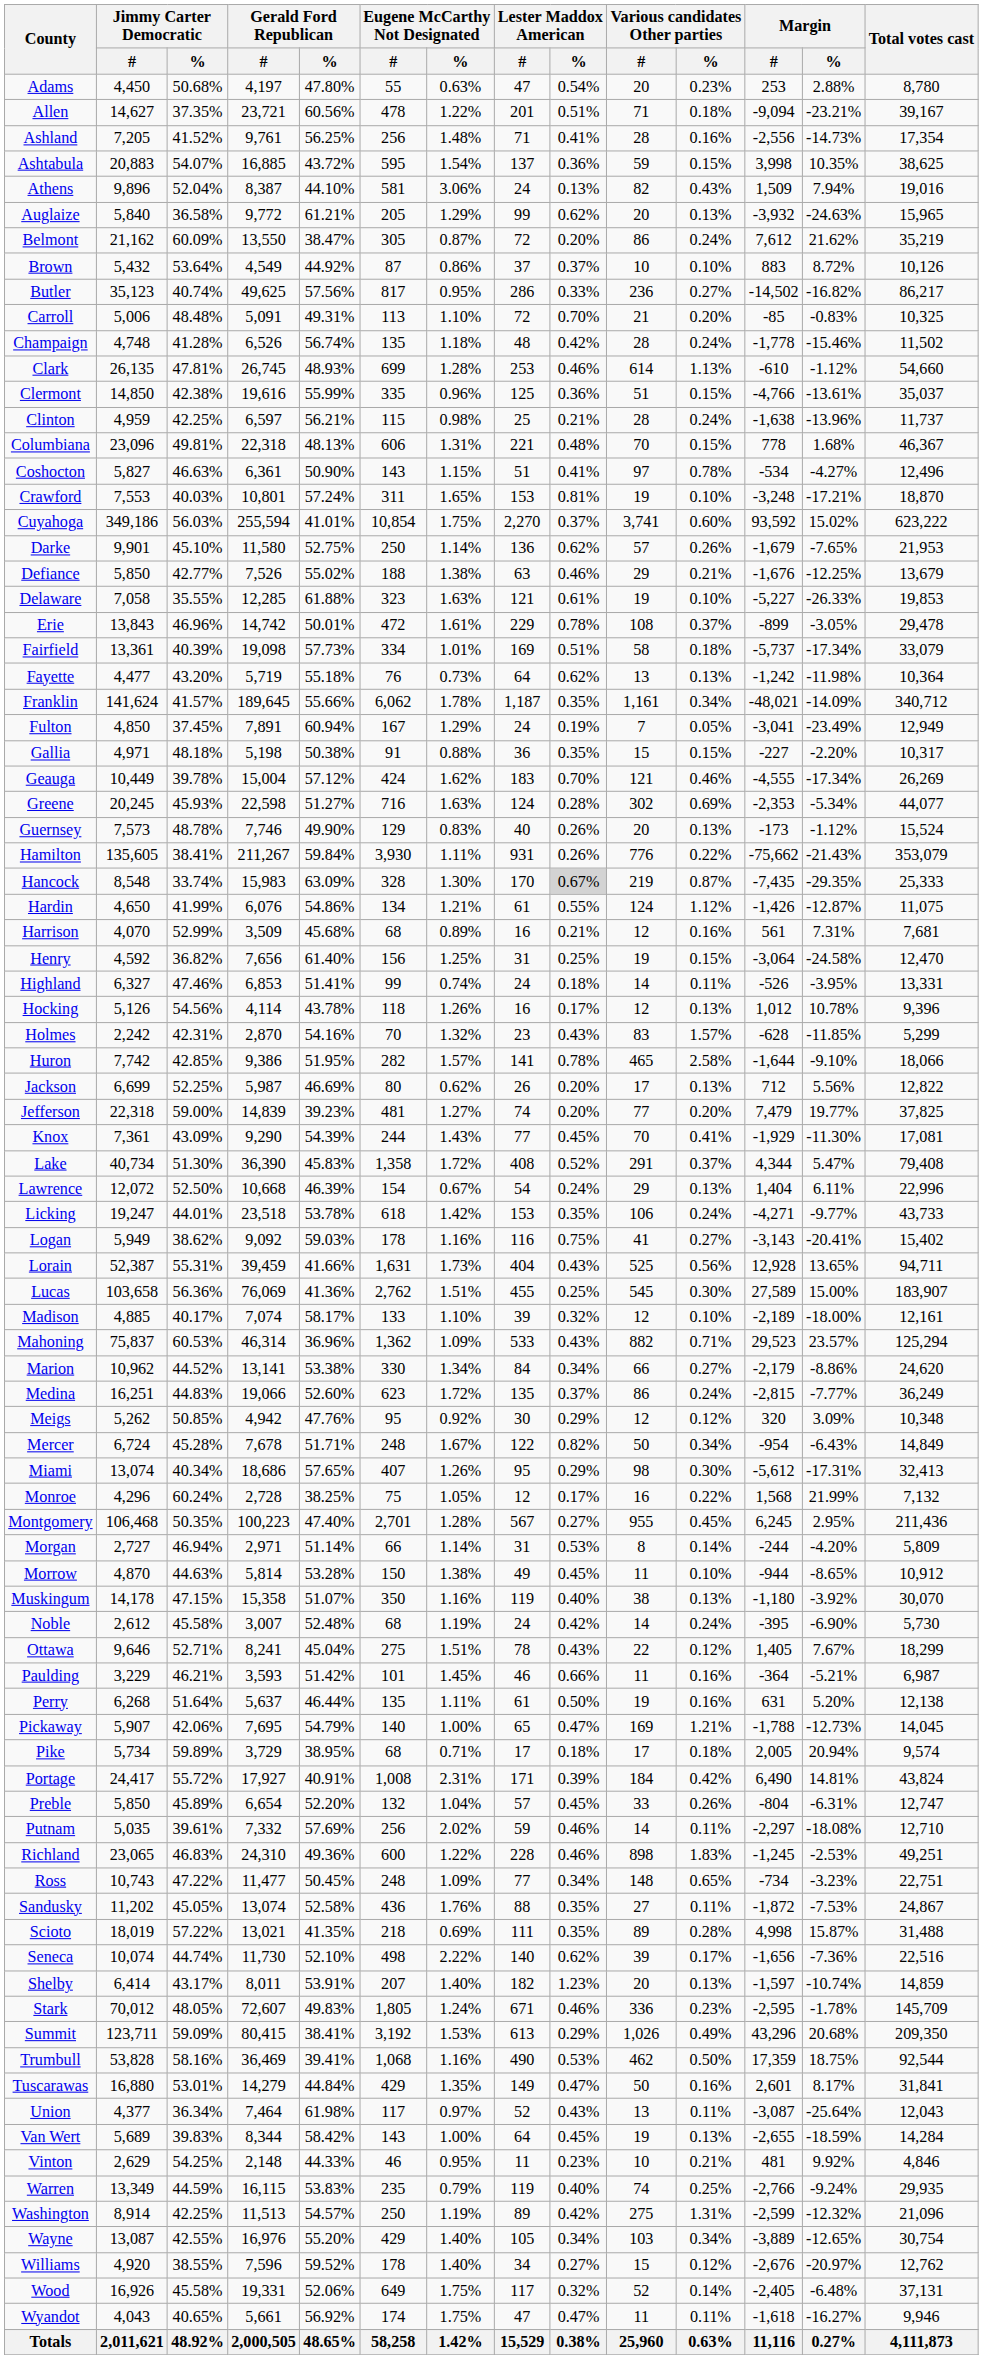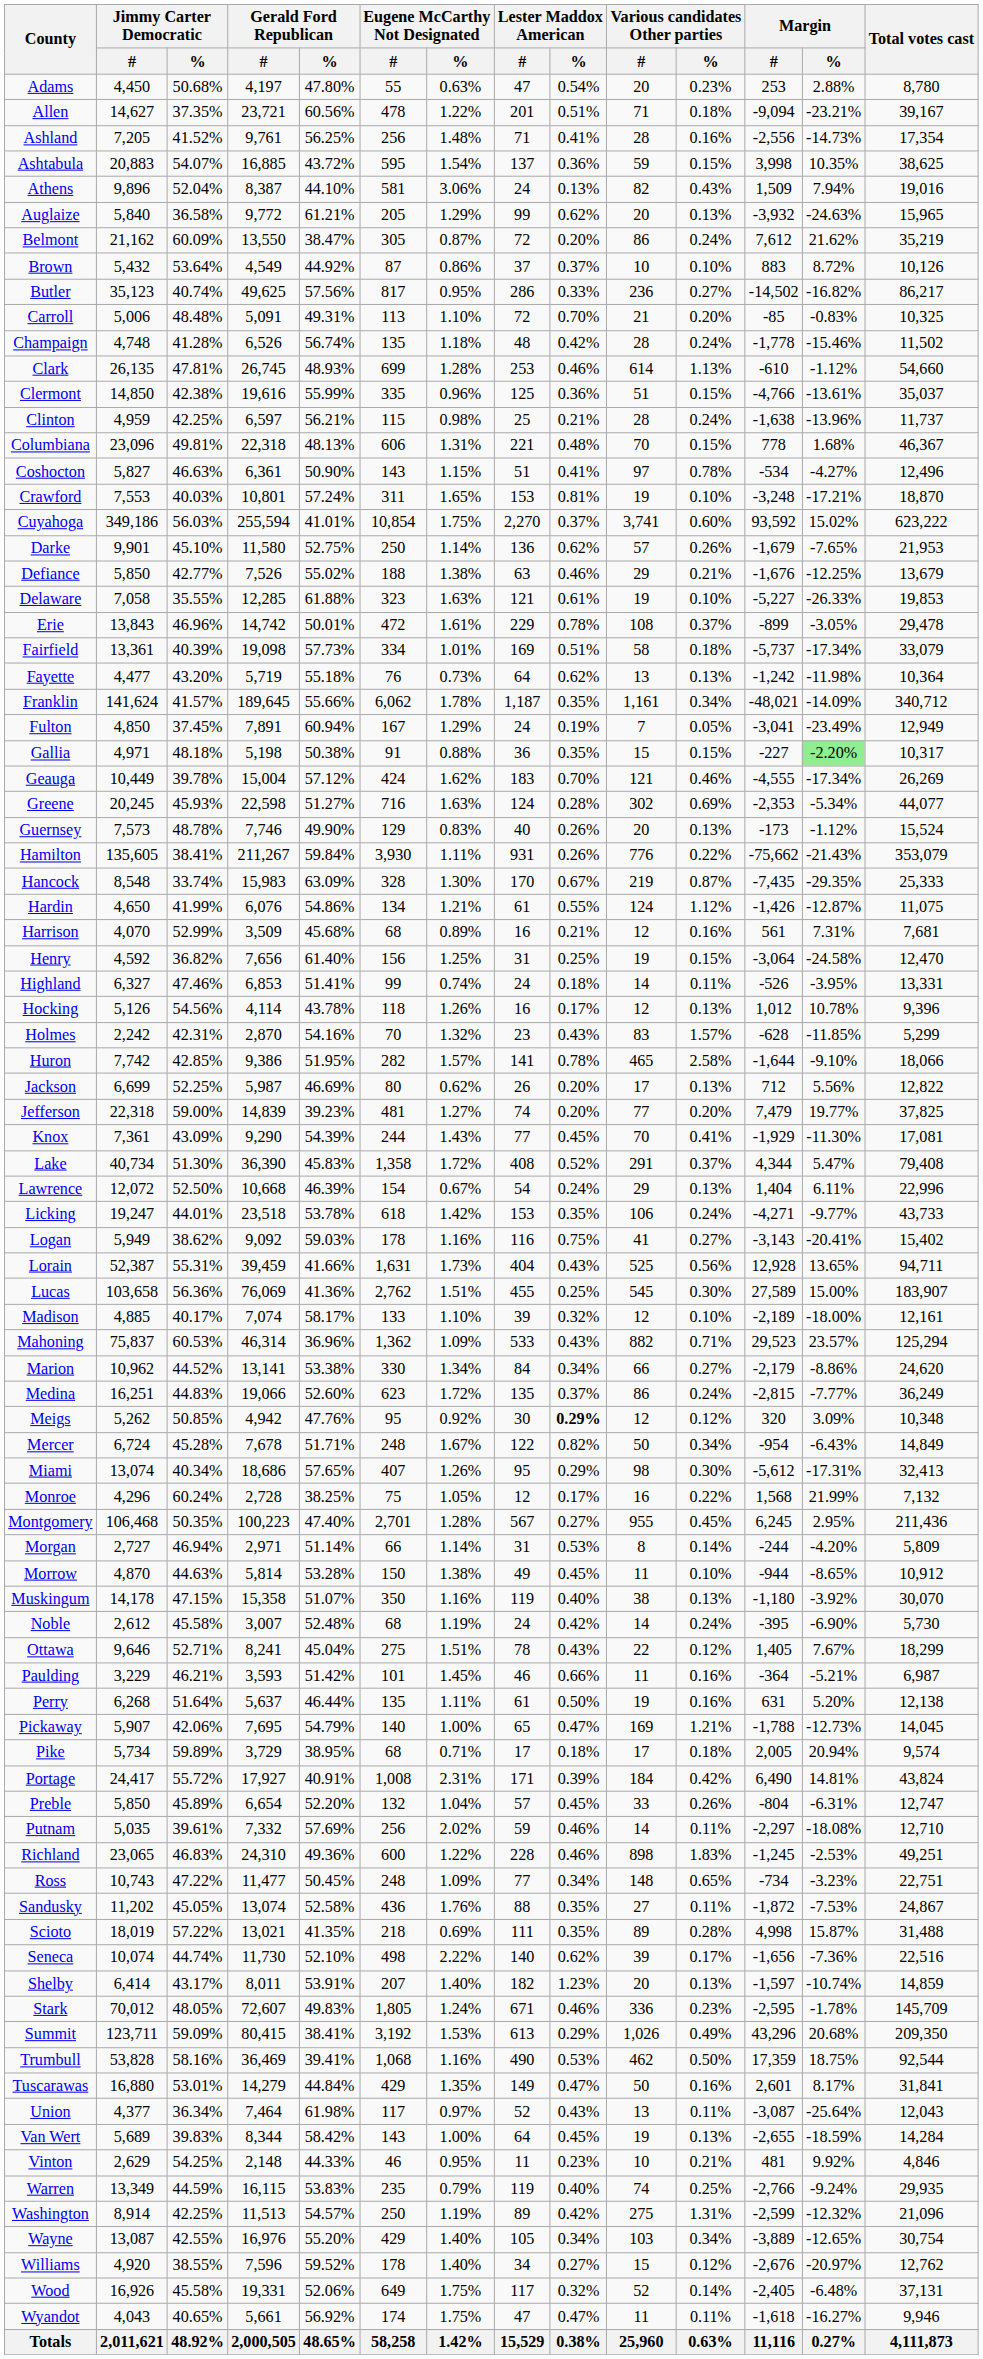(834, 753) no background -> (834, 753) lightgreen background
(579, 881) lightgrey background -> (579, 881) no background
(579, 1419) normal -> (579, 1419) bold
